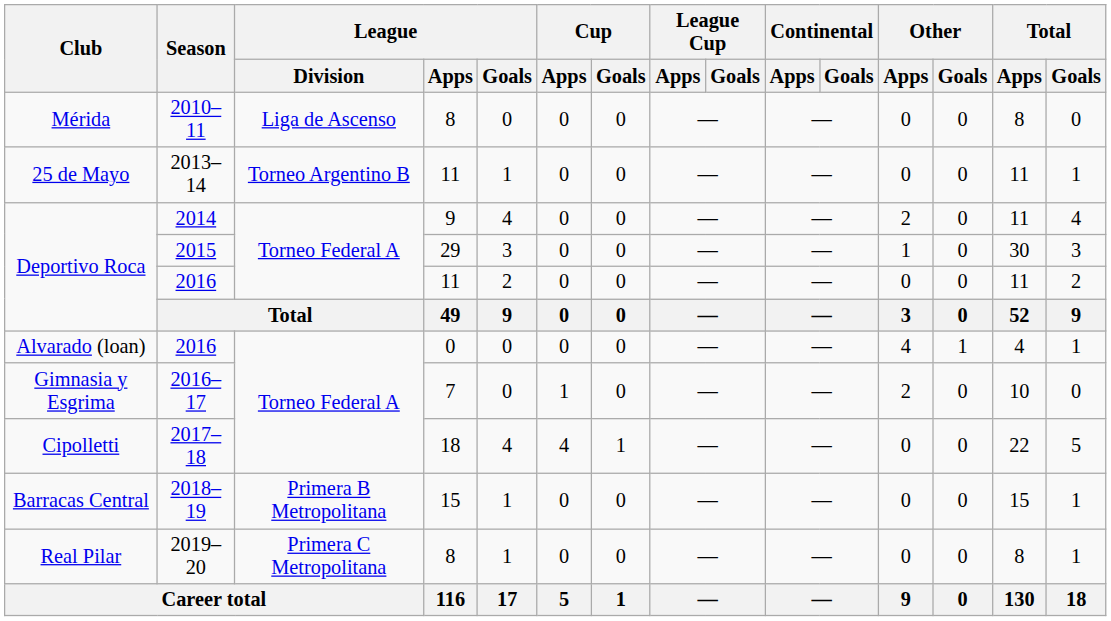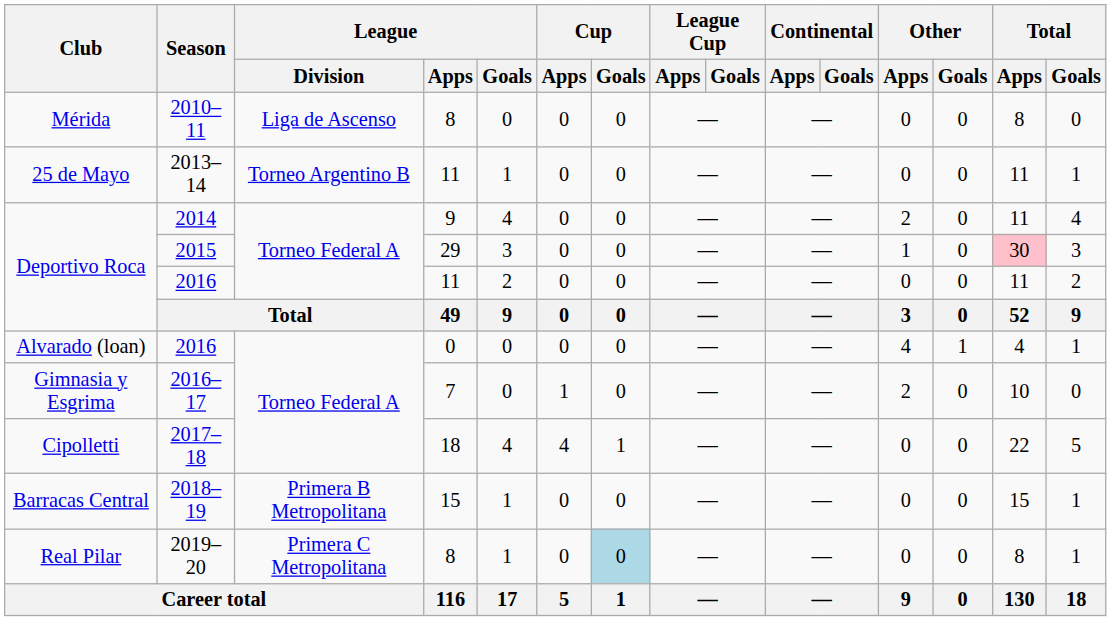(1019, 250) no background -> (1019, 250) pink background
(621, 555) no background -> (621, 555) lightblue background
